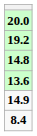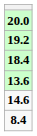(18, 60) 14.8 -> (18, 60) 18.4
(18, 100) 14.9 -> (18, 100) 14.6
